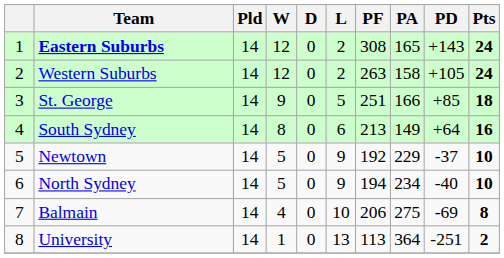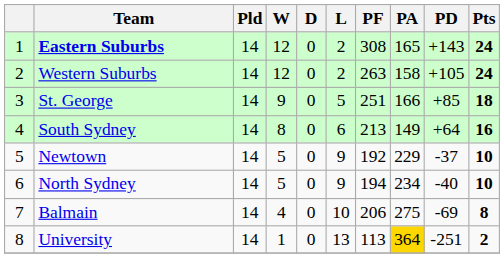(407, 239) no background -> (407, 239) gold background
